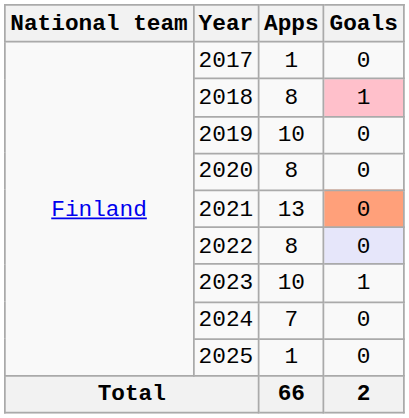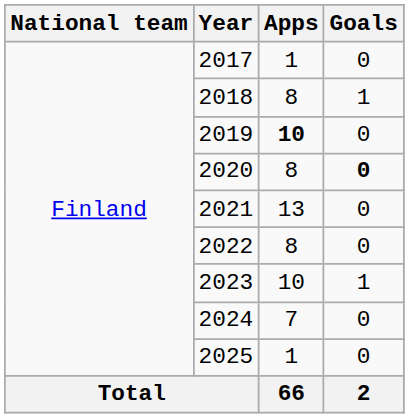(364, 98) pink background -> (364, 98) no background
(291, 135) normal -> (291, 135) bold
(364, 172) normal -> (364, 172) bold
(364, 209) lightsalmon background -> (364, 209) no background
(364, 246) lavender background -> (364, 246) no background
